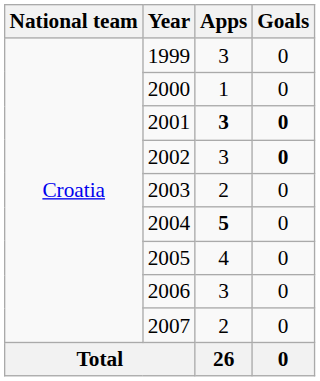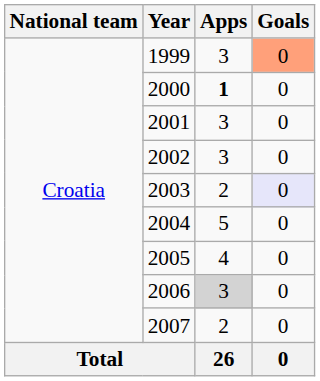(283, 55) no background -> (283, 55) lightsalmon background
(224, 88) normal -> (224, 88) bold
(224, 122) bold -> (224, 122) normal
(283, 122) bold -> (283, 122) normal
(283, 156) bold -> (283, 156) normal
(283, 190) no background -> (283, 190) lavender background
(224, 223) bold -> (224, 223) normal
(224, 291) no background -> (224, 291) lightgrey background
